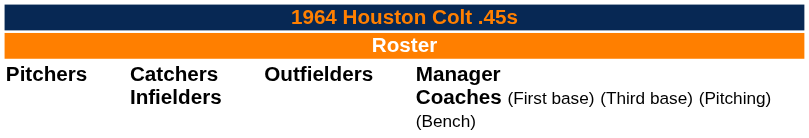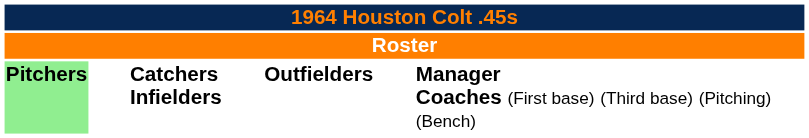(47, 74) no background -> (47, 74) lightgreen background
